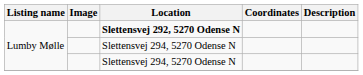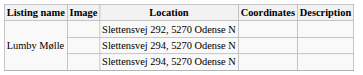(171, 29) bold -> (169, 29) normal
